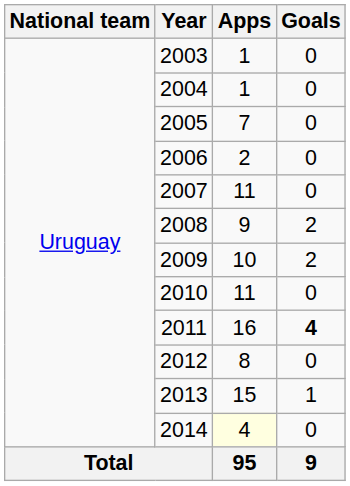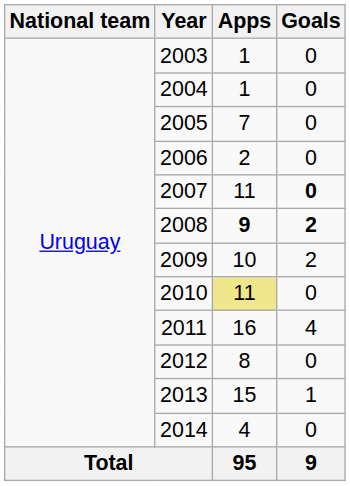(311, 191) normal -> (311, 191) bold
(244, 225) normal -> (244, 225) bold
(311, 225) normal -> (311, 225) bold
(244, 293) no background -> (244, 293) khaki background
(311, 327) bold -> (311, 327) normal
(244, 429) lightyellow background -> (244, 429) no background
